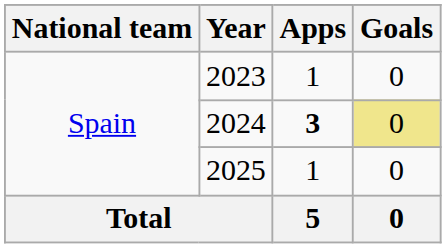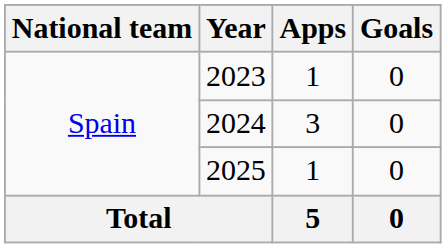(313, 123) bold -> (313, 123) normal
(396, 123) khaki background -> (396, 123) no background
